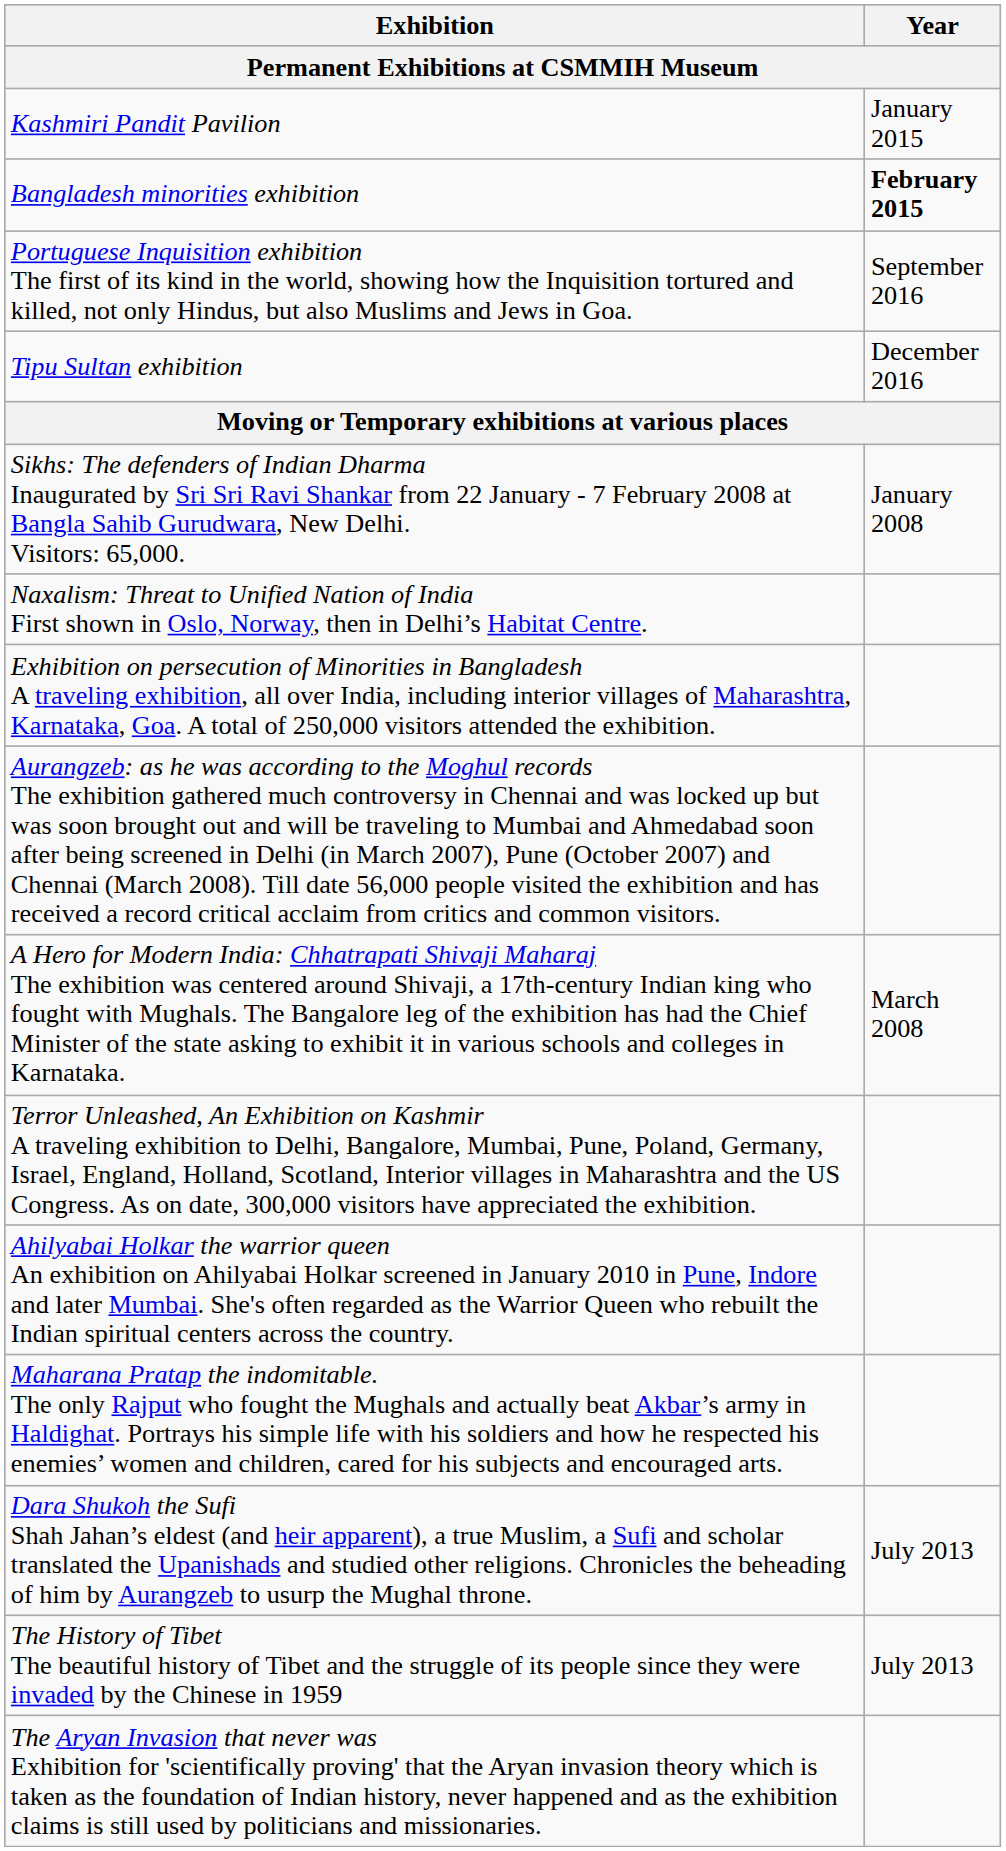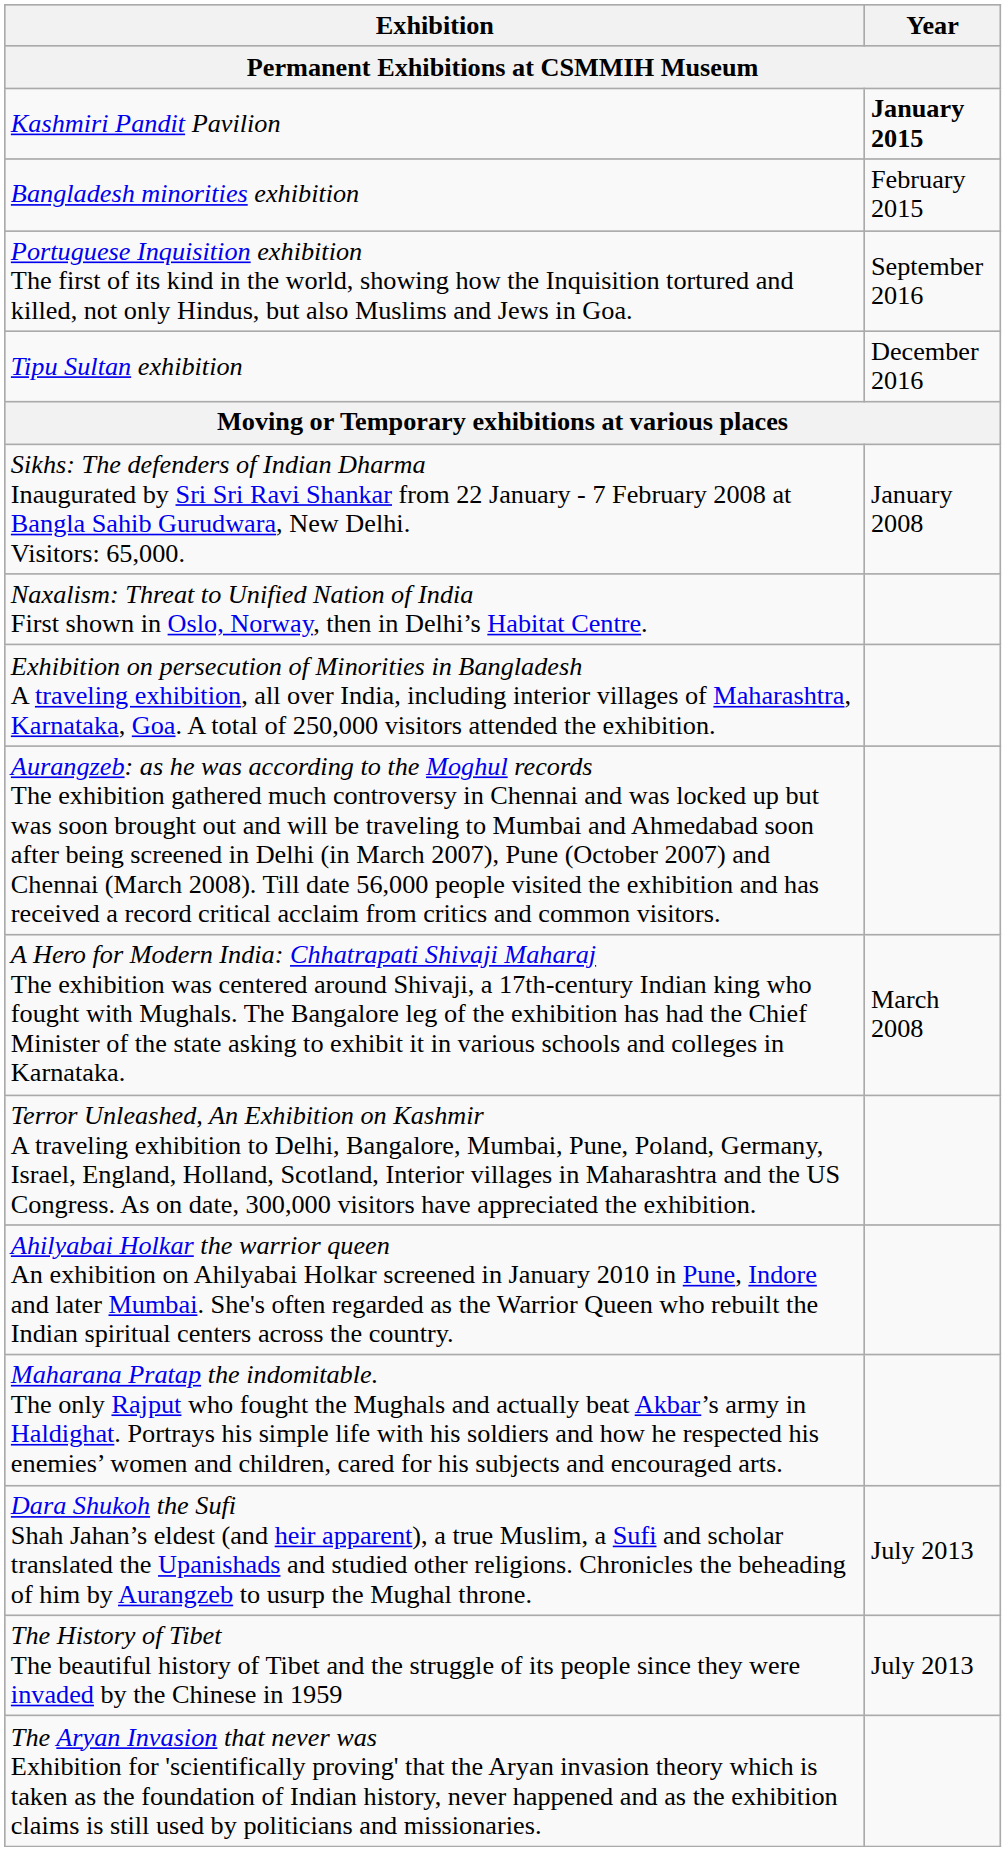(912, 123) normal -> (918, 123) bold
(924, 194) bold -> (918, 194) normal
